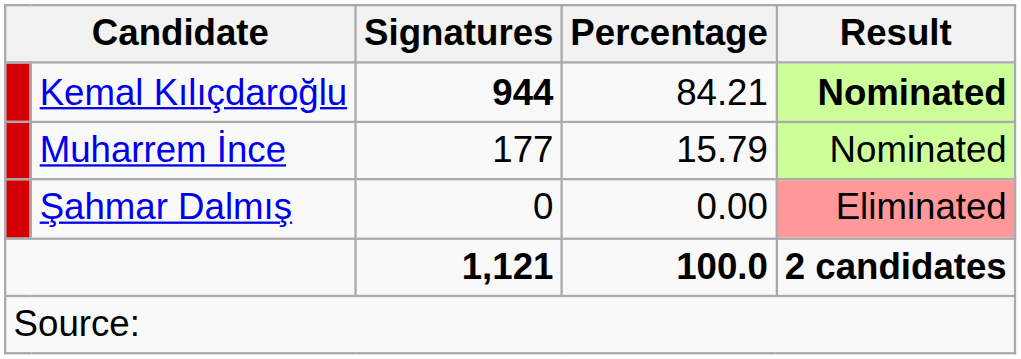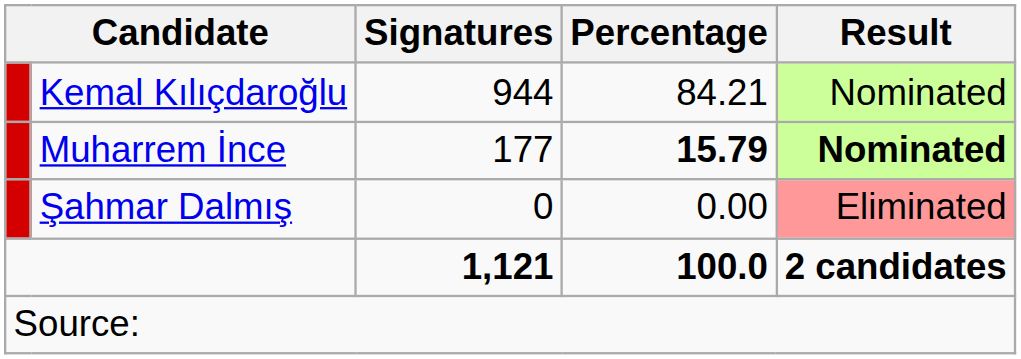(523, 91) bold -> (523, 91) normal
(912, 91) bold -> (918, 91) normal
(722, 149) normal -> (722, 149) bold
(918, 149) normal -> (912, 149) bold
